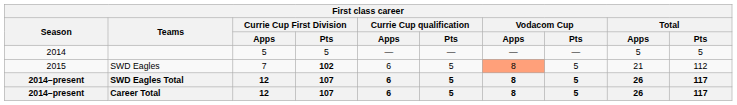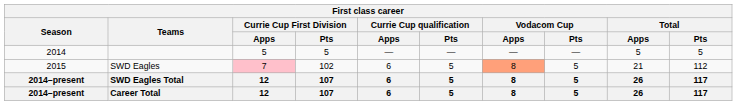(264, 66) no background -> (264, 66) pink background
(326, 66) bold -> (326, 66) normal
